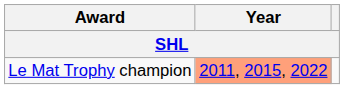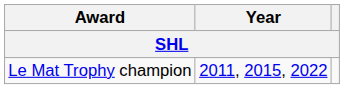(263, 70) lightsalmon background -> (263, 70) no background
